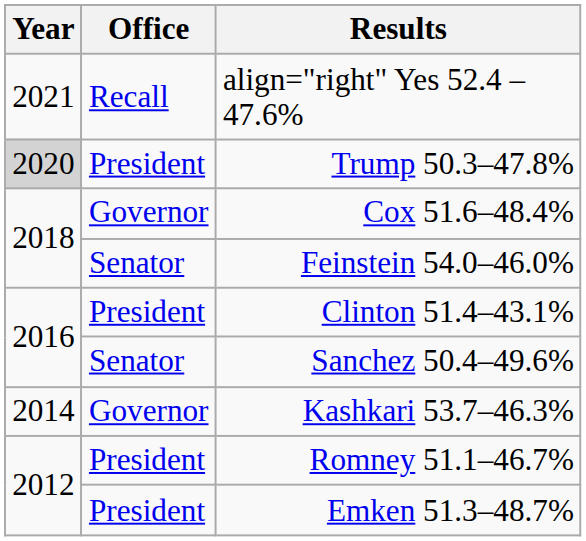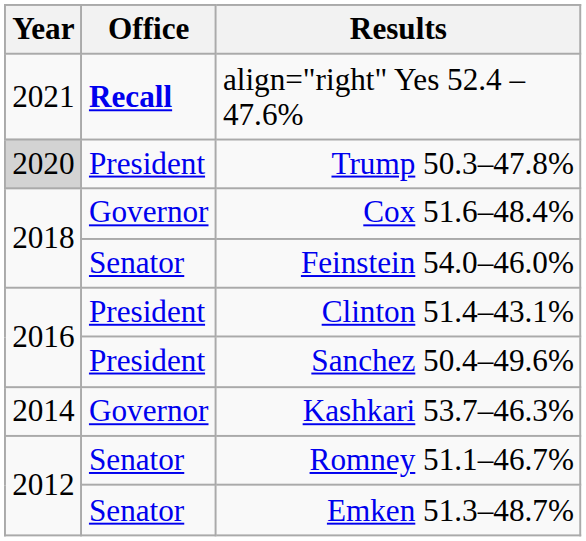(129, 96) normal -> (131, 96) bold
(137, 361) Senator -> (147, 361) President
(147, 460) President -> (137, 460) Senator
(147, 509) President -> (137, 509) Senator
